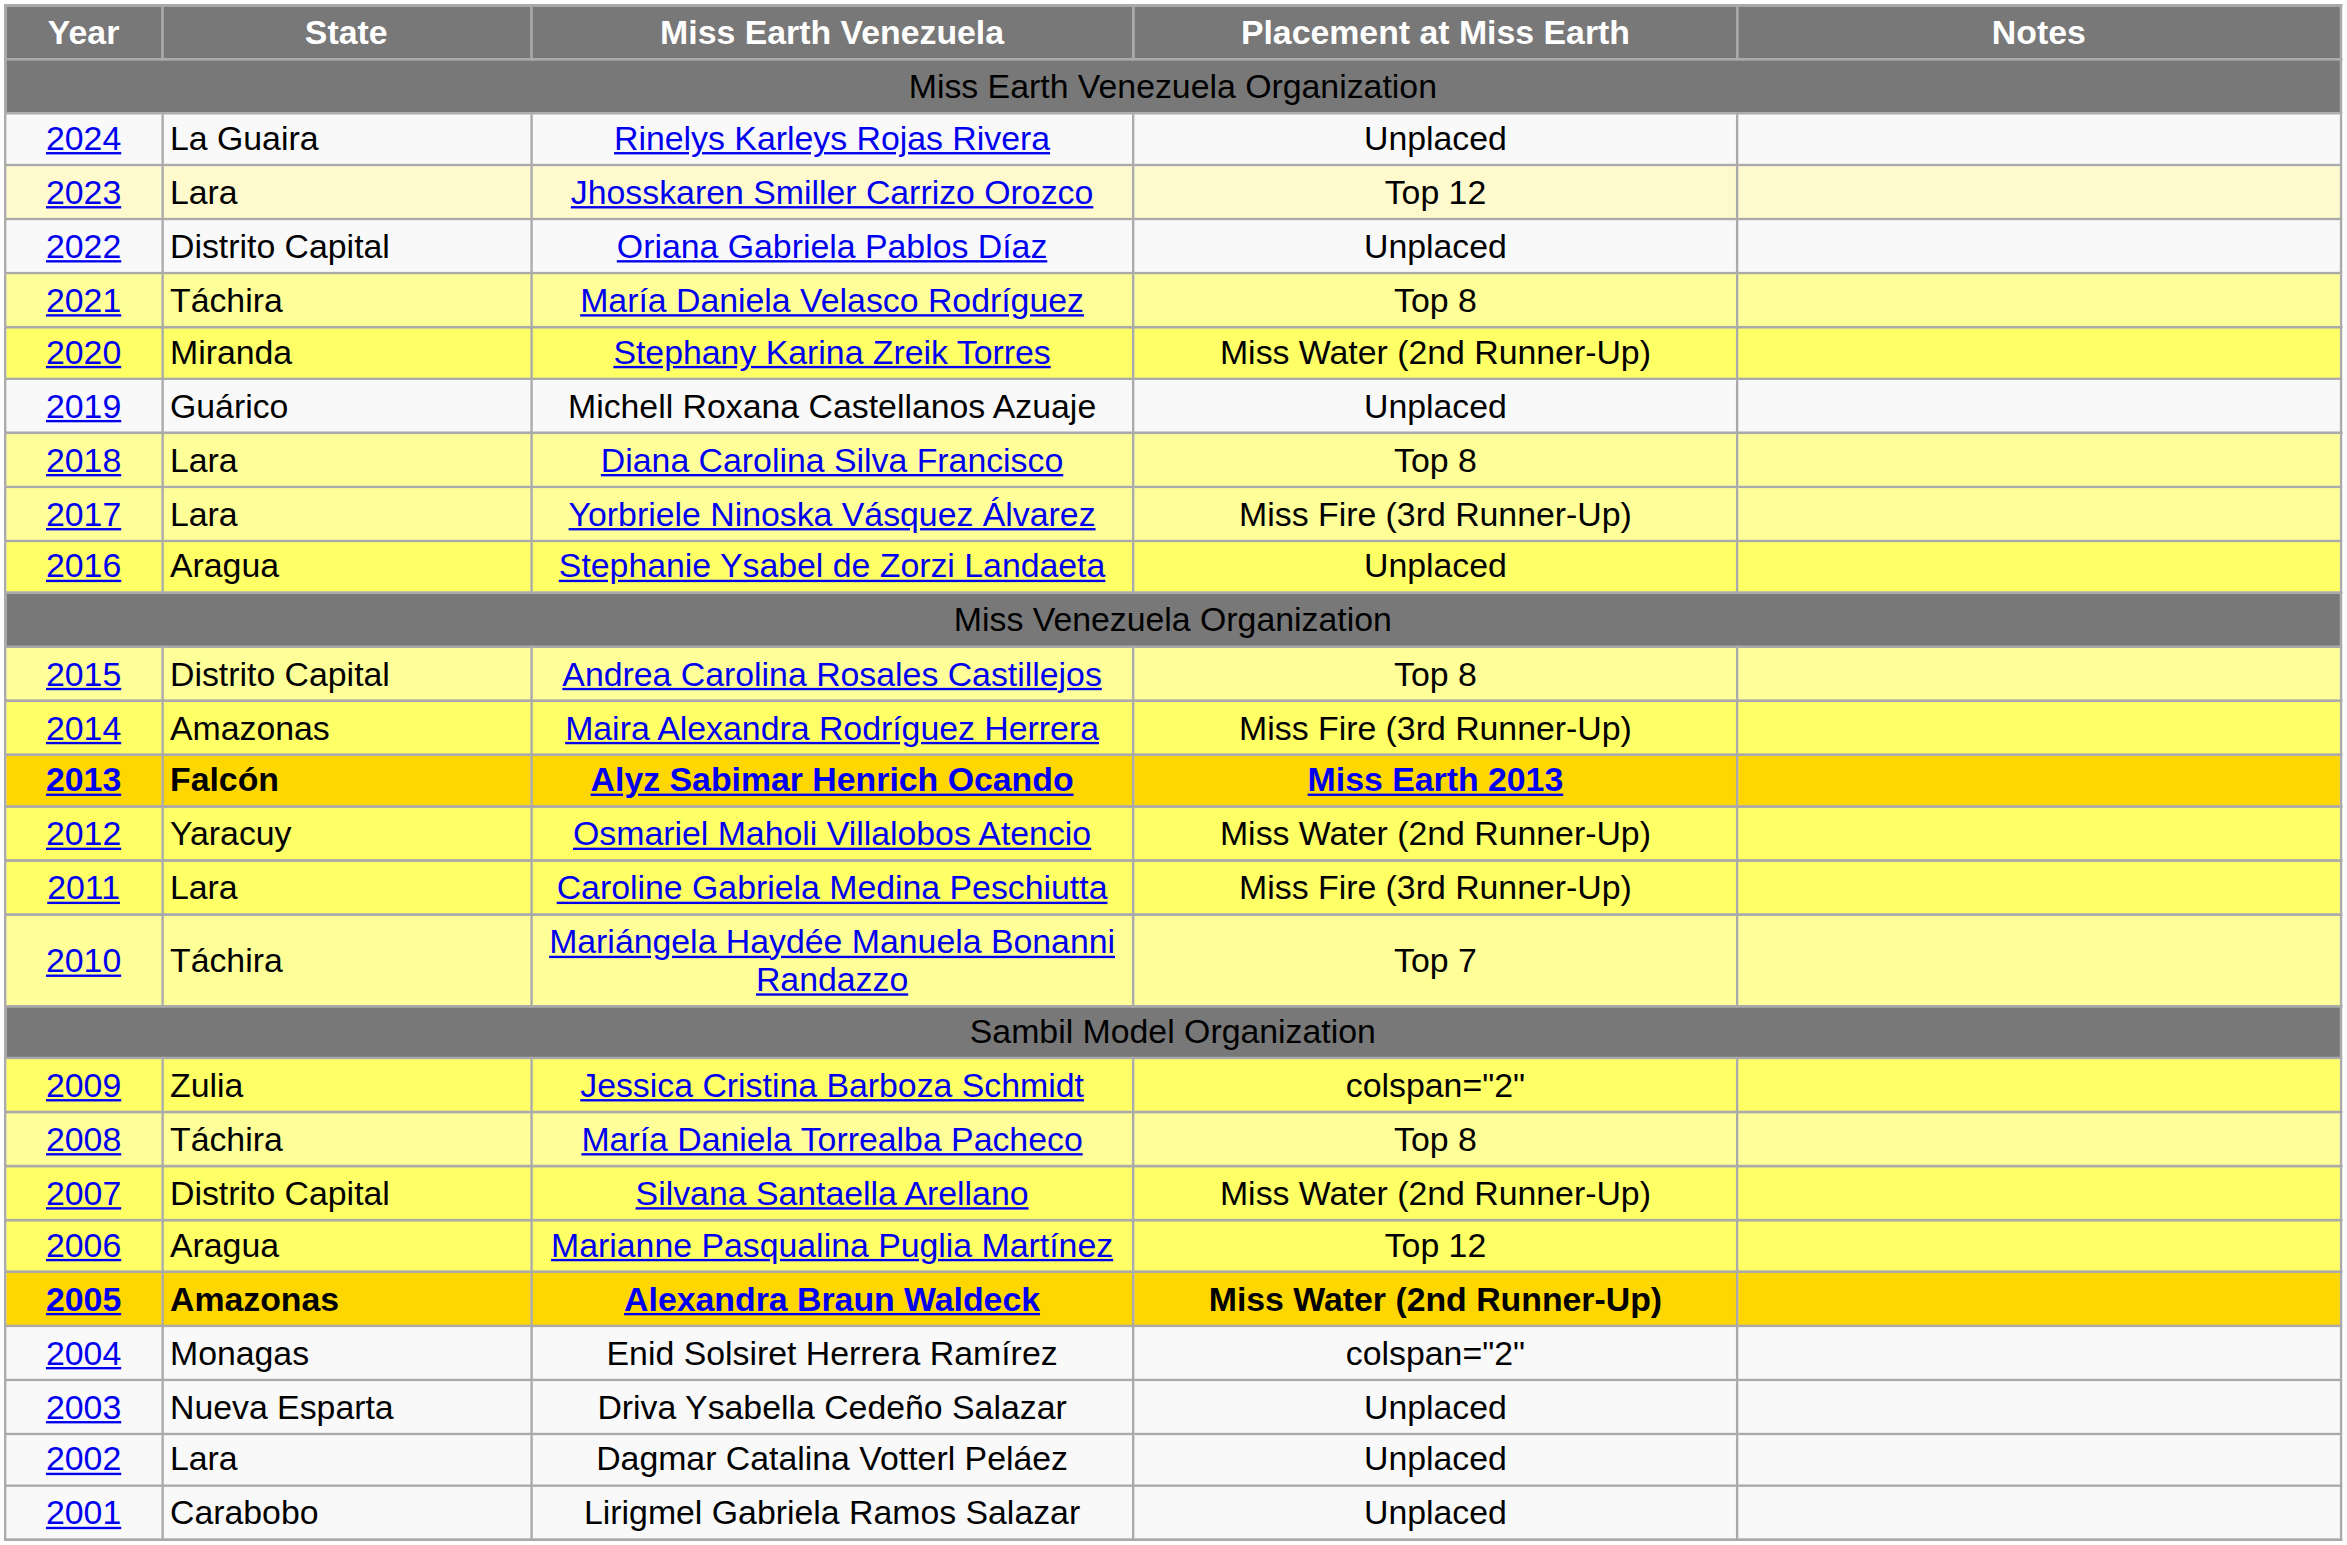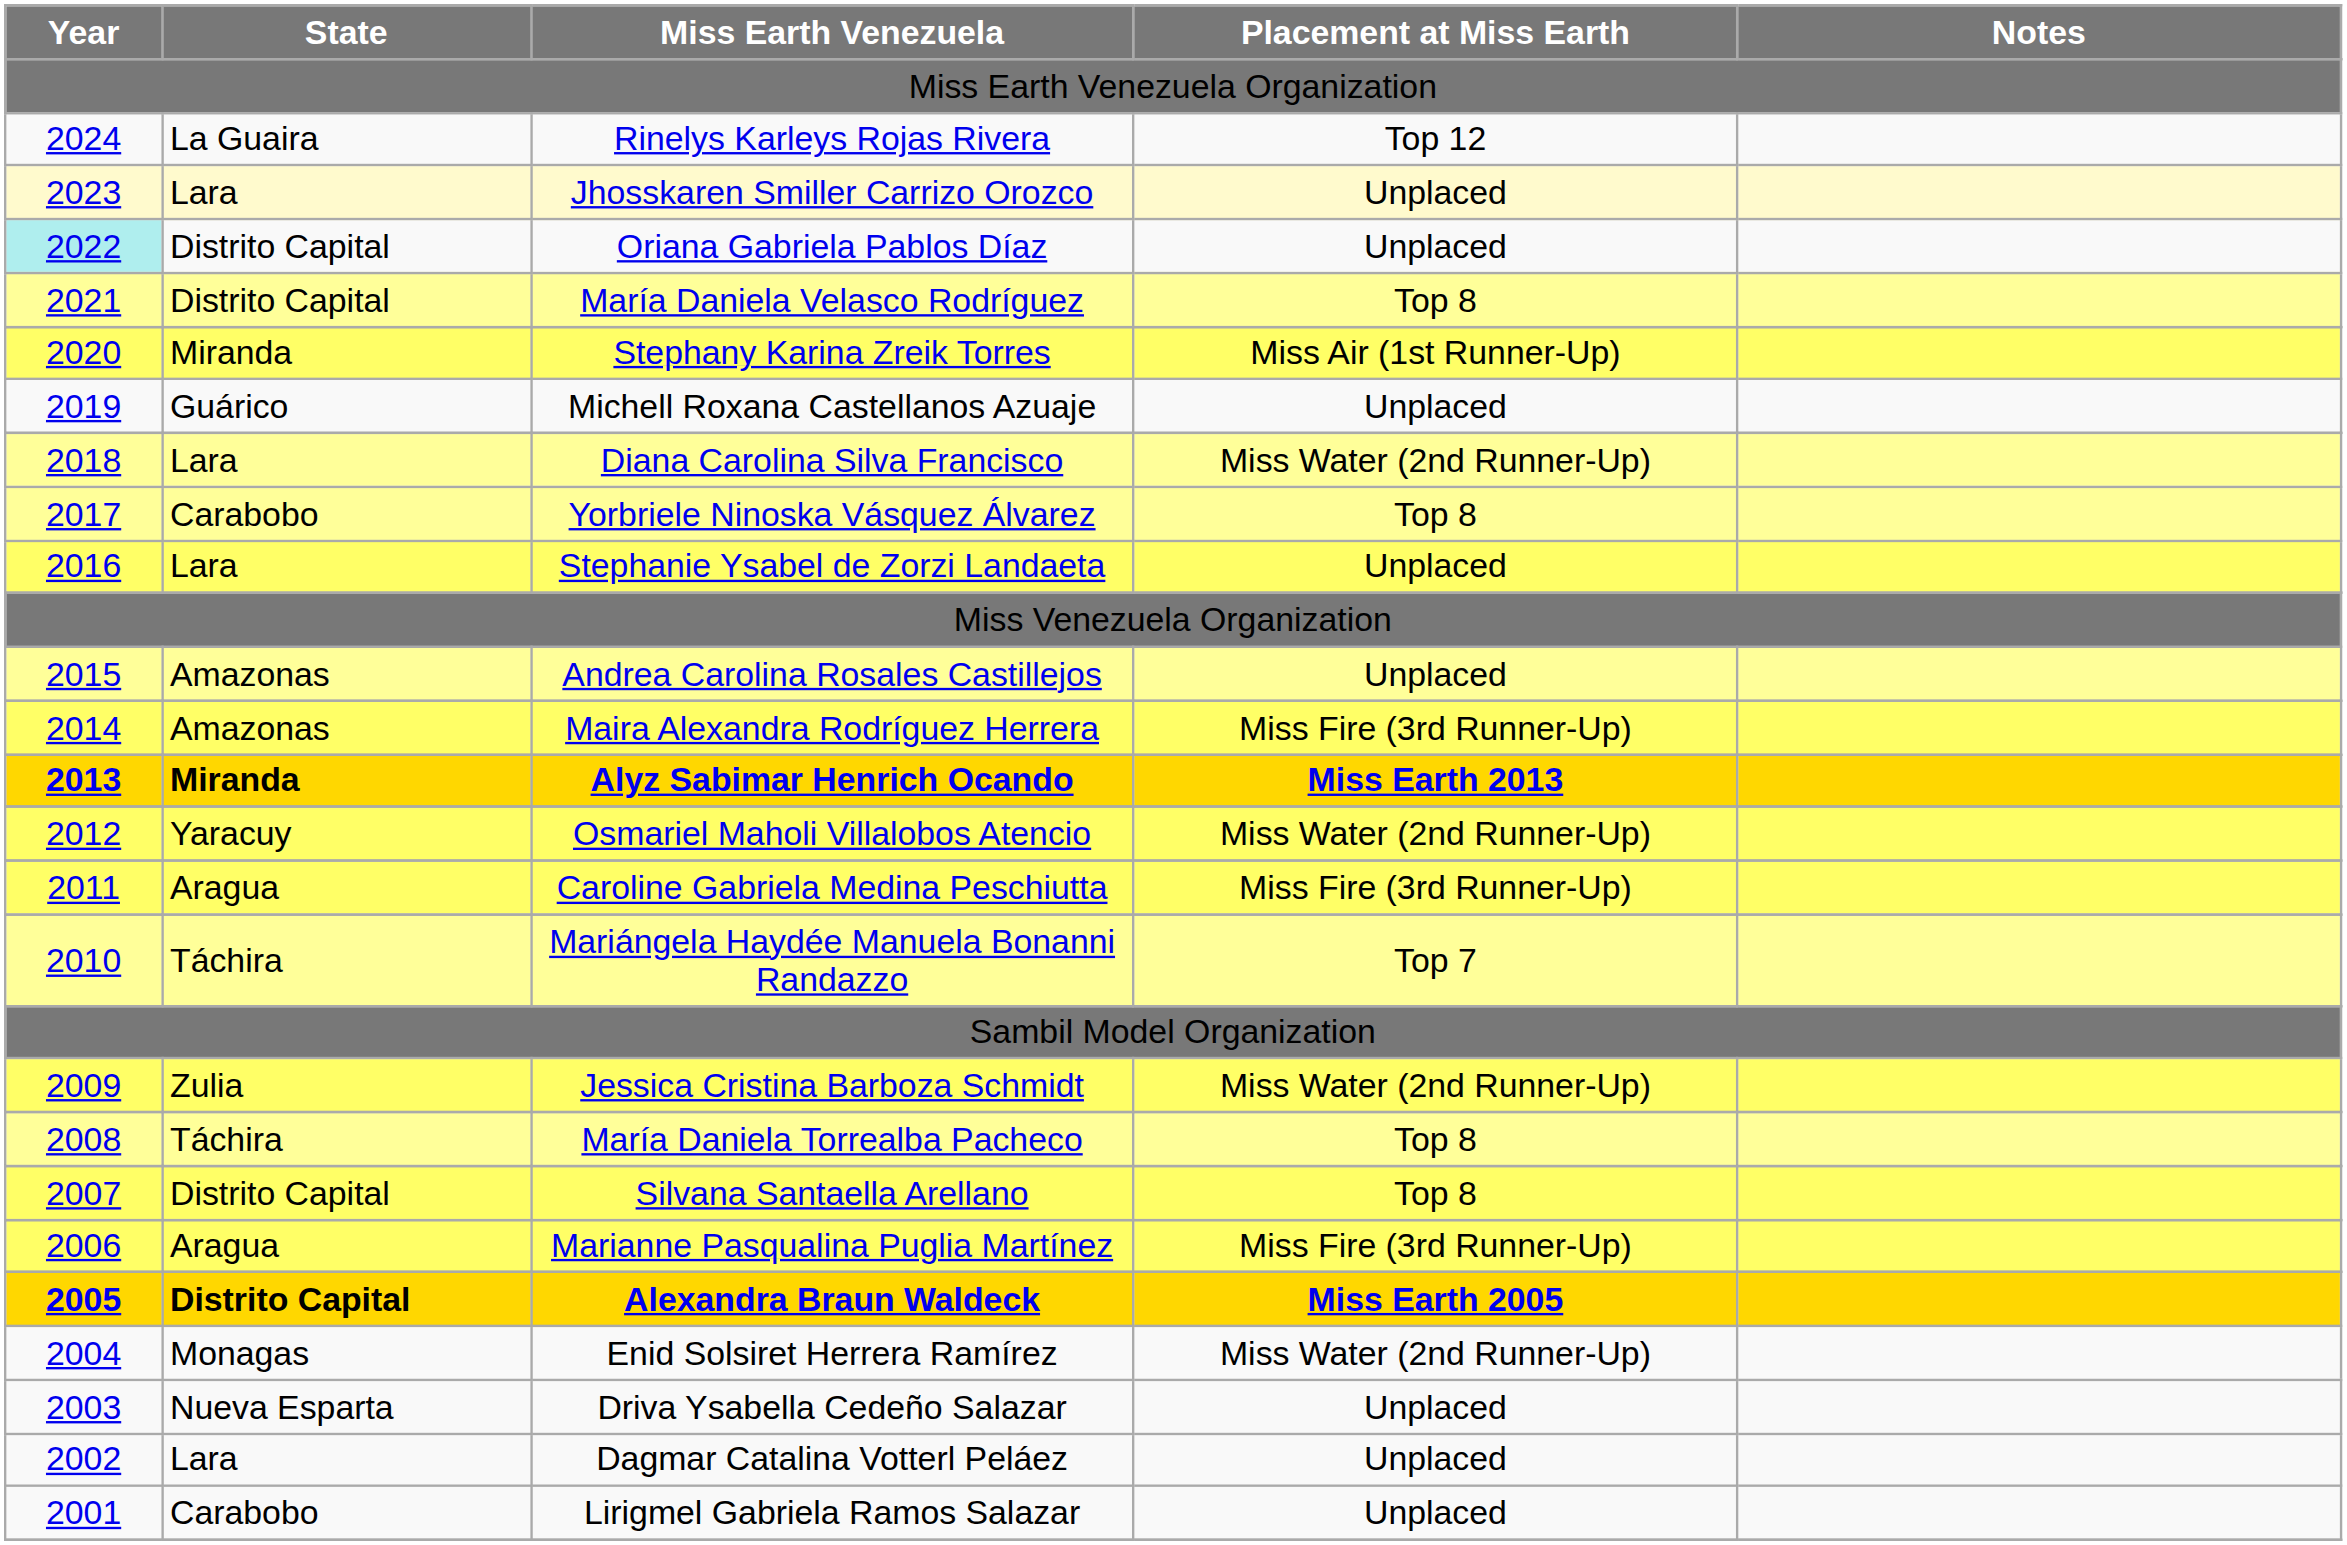(1435, 139) Unplaced -> (1435, 139) Top 12
(1435, 193) Top 12 -> (1435, 193) Unplaced
(84, 246) no background -> (84, 246) paleturquoise background
(226, 300) Táchira -> (280, 300) Distrito Capital
(1435, 353) Miss Water (2nd Runner-Up) -> (1435, 353) Miss Air (1st Runner-Up)
(1435, 460) Top 8 -> (1435, 460) Miss Water (2nd Runner-Up)
(204, 513) Lara -> (244, 513) Carabobo
(1435, 513) Miss Fire (3rd Runner-Up) -> (1435, 513) Top 8
(224, 567) Aragua -> (204, 567) Lara
(280, 674) Distrito Capital -> (250, 674) Amazonas
(1435, 674) Top 8 -> (1435, 674) Unplaced
(224, 781) Falcón -> (235, 781) Miranda
(204, 888) Lara -> (224, 888) Aragua
(1435, 1086) colspan="2" -> (1435, 1086) Miss Water (2nd Runner-Up)
(1435, 1193) Miss Water (2nd Runner-Up) -> (1435, 1193) Top 8
(1435, 1246) Top 12 -> (1435, 1246) Miss Fire (3rd Runner-Up)
(255, 1300) Amazonas -> (290, 1300) Distrito Capital
(1435, 1300) Miss Water (2nd Runner-Up) -> (1435, 1300) Miss Earth 2005
(1435, 1353) colspan="2" -> (1435, 1353) Miss Water (2nd Runner-Up)
